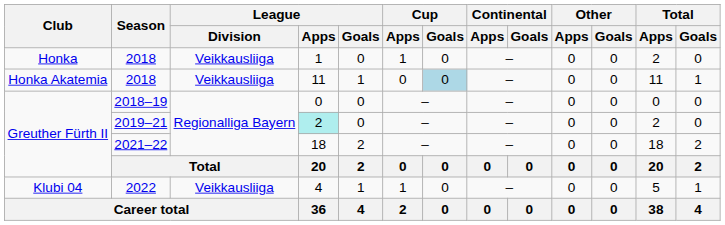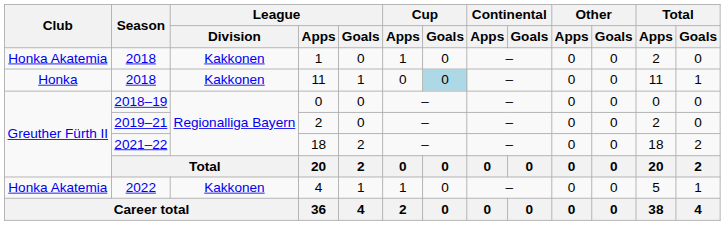(58, 58) Honka -> (58, 58) Honka Akatemia
(234, 58) Veikkausliiga -> (234, 58) Kakkonen
(58, 79) Honka Akatemia -> (58, 79) Honka
(234, 79) Veikkausliiga -> (234, 79) Kakkonen
(319, 123) paleturquoise background -> (319, 123) no background
(58, 187) Klubi 04 -> (58, 187) Honka Akatemia
(234, 187) Veikkausliiga -> (234, 187) Kakkonen
